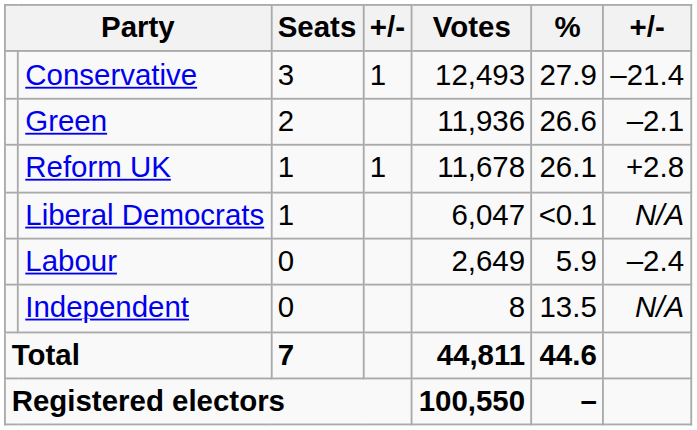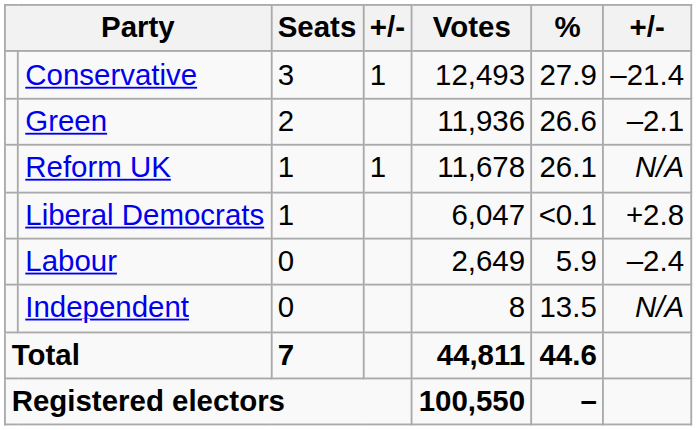(655, 167) +2.8 -> (659, 167) N/A
(659, 214) N/A -> (655, 214) +2.8
